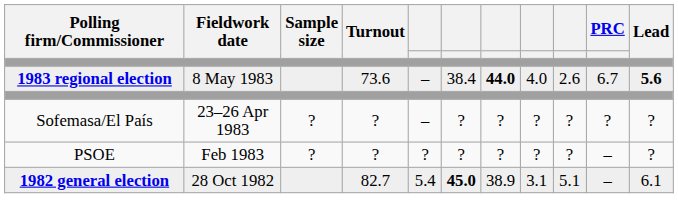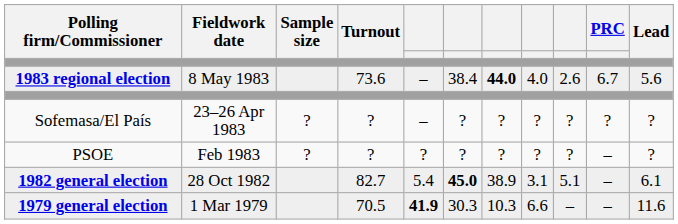(651, 79) bold -> (651, 79) normal
+ row: (93, 205)
